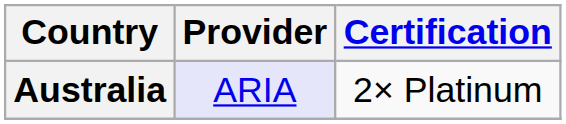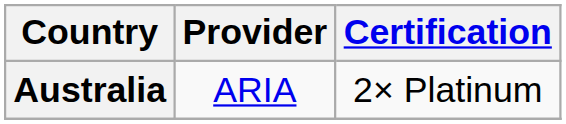(255, 89) lavender background -> (255, 89) no background
